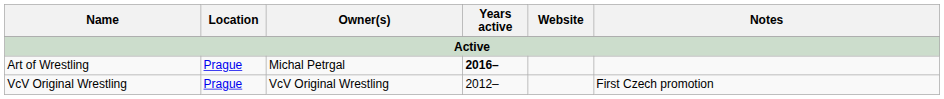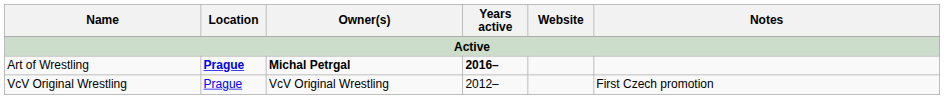(223, 65) normal -> (224, 65) bold
(307, 65) normal -> (310, 65) bold
